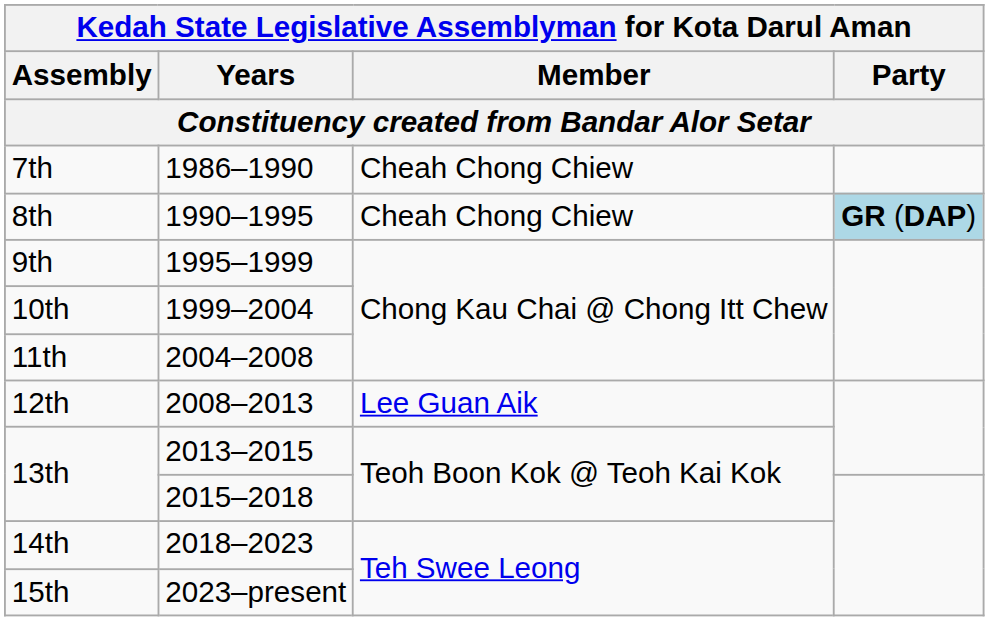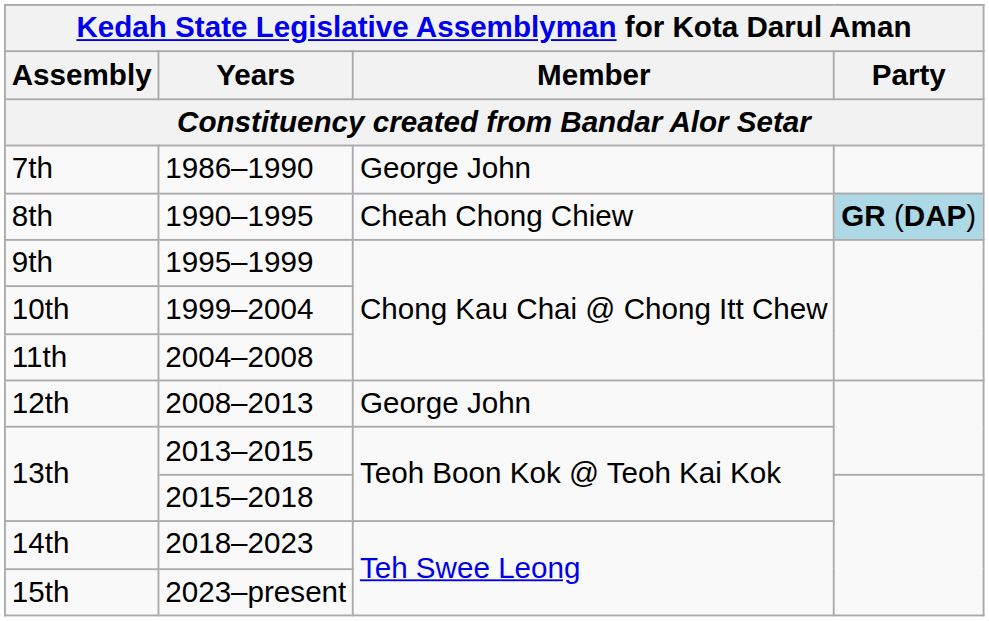(497, 168) Cheah Chong Chiew -> (445, 168) George John
(449, 403) Lee Guan Aik -> (445, 403) George John
